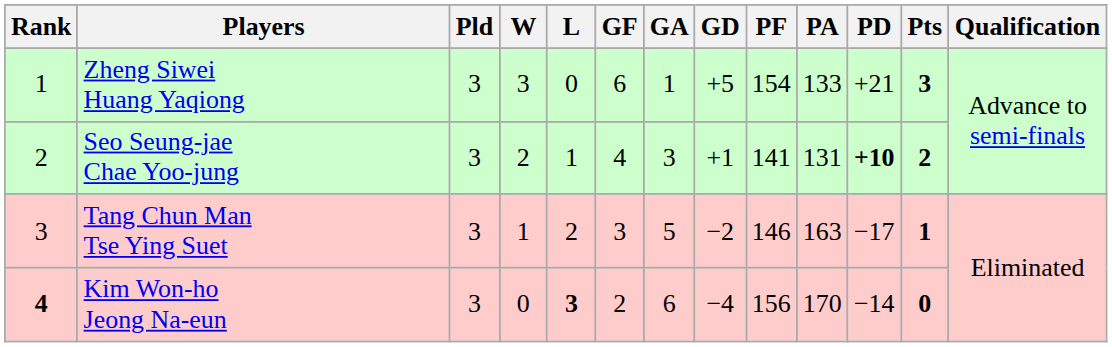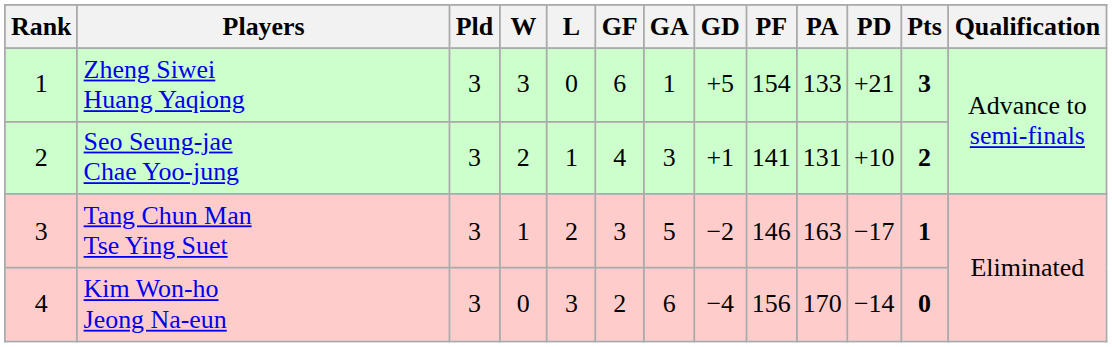(874, 157) bold -> (874, 157) normal
(41, 304) bold -> (41, 304) normal
(571, 304) bold -> (571, 304) normal
